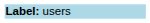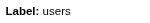(38, 11) lightblue background -> (38, 11) no background
